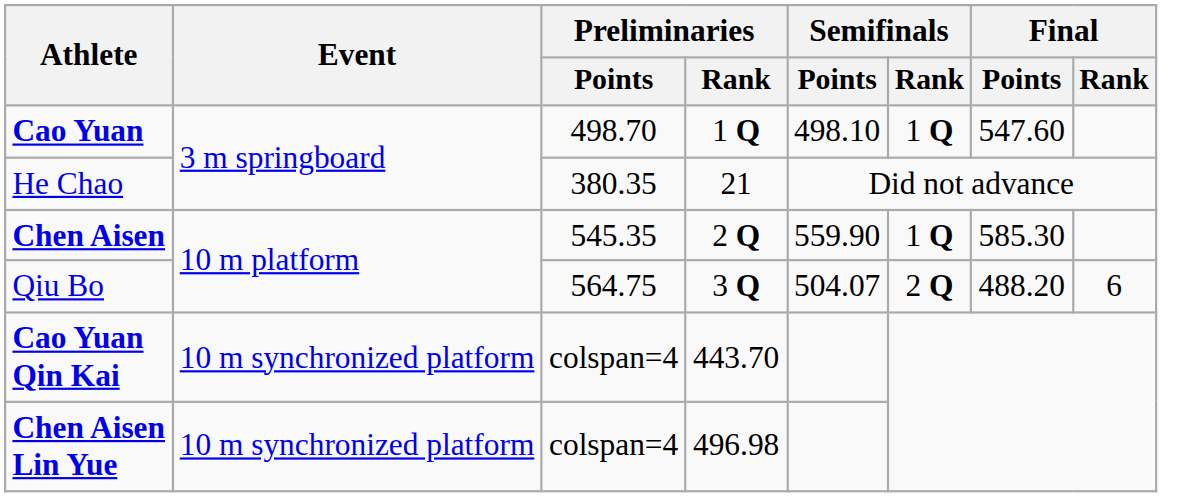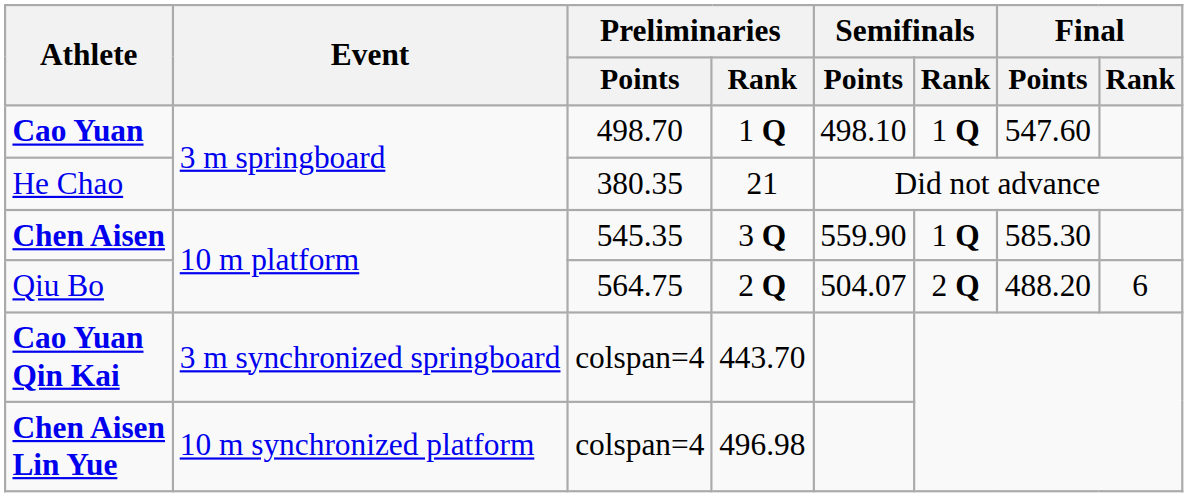(736, 235) 2 Q -> (762, 235) 3 Q
(736, 286) 3 Q -> (762, 286) 2 Q
(357, 357) 10 m synchronized platform -> (370, 357) 3 m synchronized springboard
